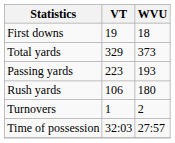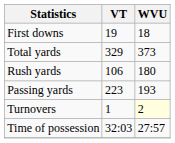rows swapped: (34, 90) <-> (40, 71)
(141, 109) no background -> (141, 109) lightyellow background
